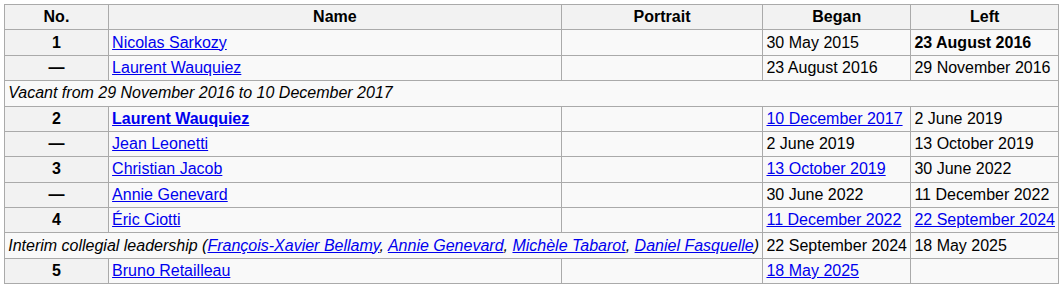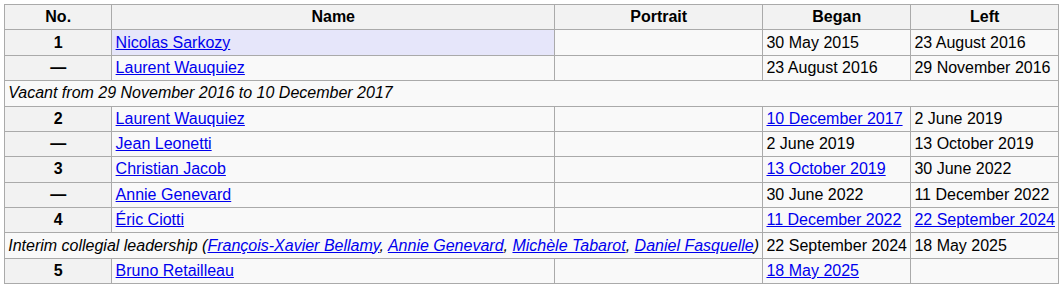(169, 42) no background -> (173, 42) lavender background
(973, 42) bold -> (970, 42) normal
(181, 118) bold -> (180, 118) normal
